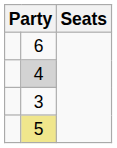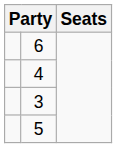(39, 74) lightgrey background -> (39, 74) no background
(39, 129) khaki background -> (39, 129) no background
